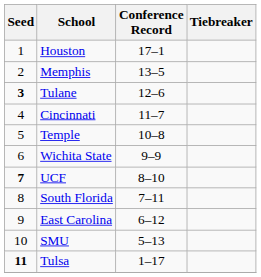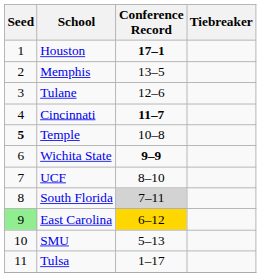(151, 51) normal -> (151, 51) bold
(21, 93) bold -> (21, 93) normal
(151, 114) normal -> (151, 114) bold
(21, 135) normal -> (21, 135) bold
(151, 156) normal -> (151, 156) bold
(21, 177) bold -> (21, 177) normal
(151, 198) no background -> (151, 198) lightgrey background
(21, 219) no background -> (21, 219) lightgreen background
(151, 219) no background -> (151, 219) gold background
(21, 261) bold -> (21, 261) normal
